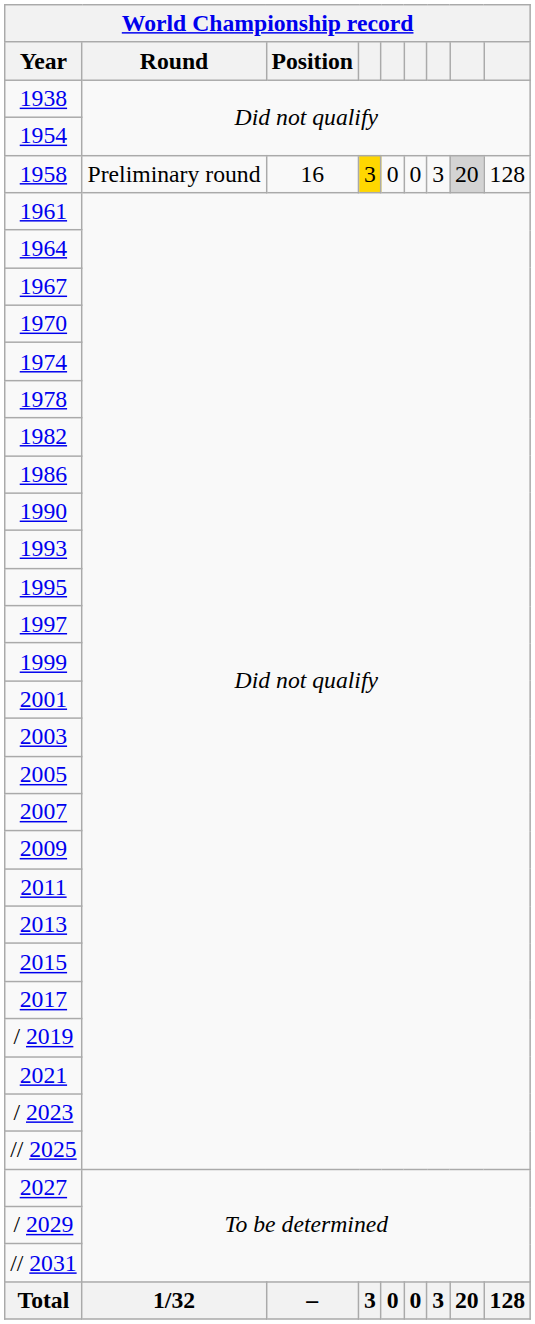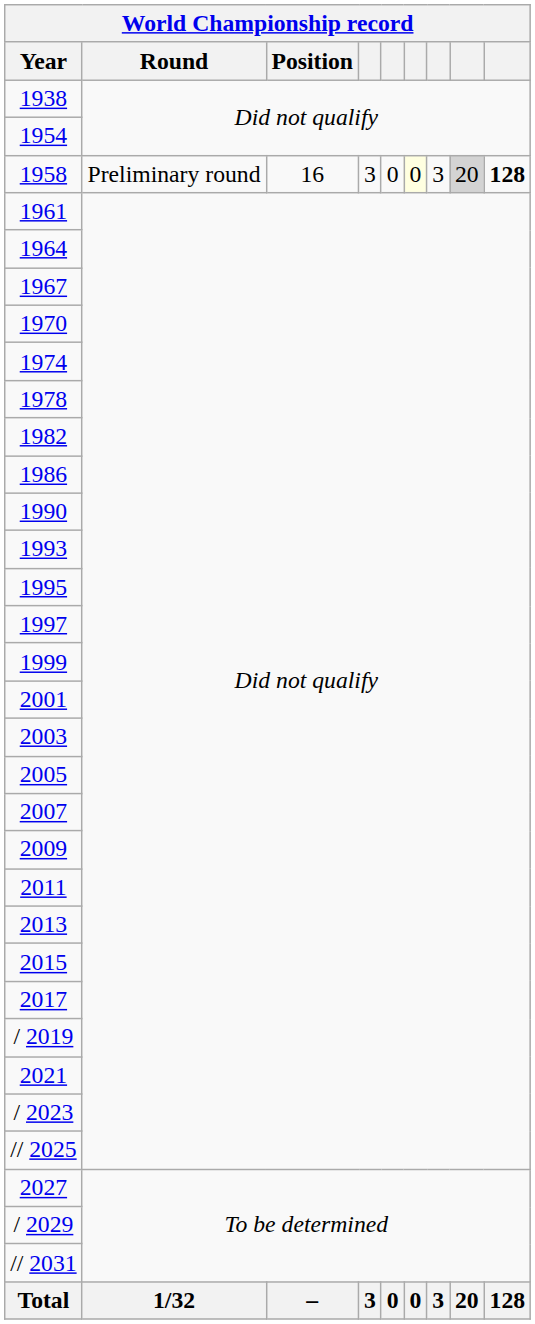(370, 173) gold background -> (370, 173) no background
(415, 173) no background -> (415, 173) lightyellow background
(507, 173) normal -> (507, 173) bold
